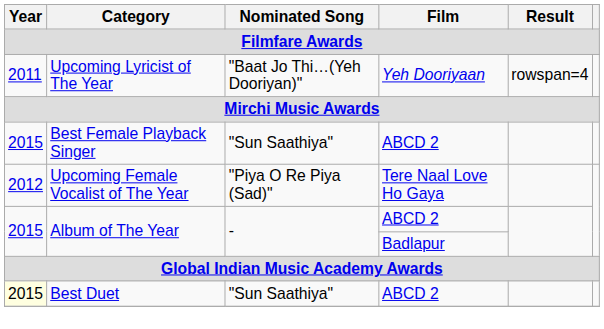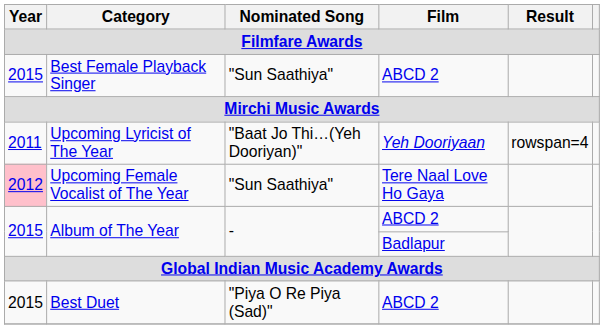rows swapped: (128, 142) <-> (121, 75)
(26, 185) no background -> (26, 185) pink background
(285, 185) "Piya O Re Piya (Sad)" -> (281, 185) "Sun Saathiya"
(26, 293) lightyellow background -> (26, 302) no background
(281, 293) "Sun Saathiya" -> (285, 302) "Piya O Re Piya (Sad)"
